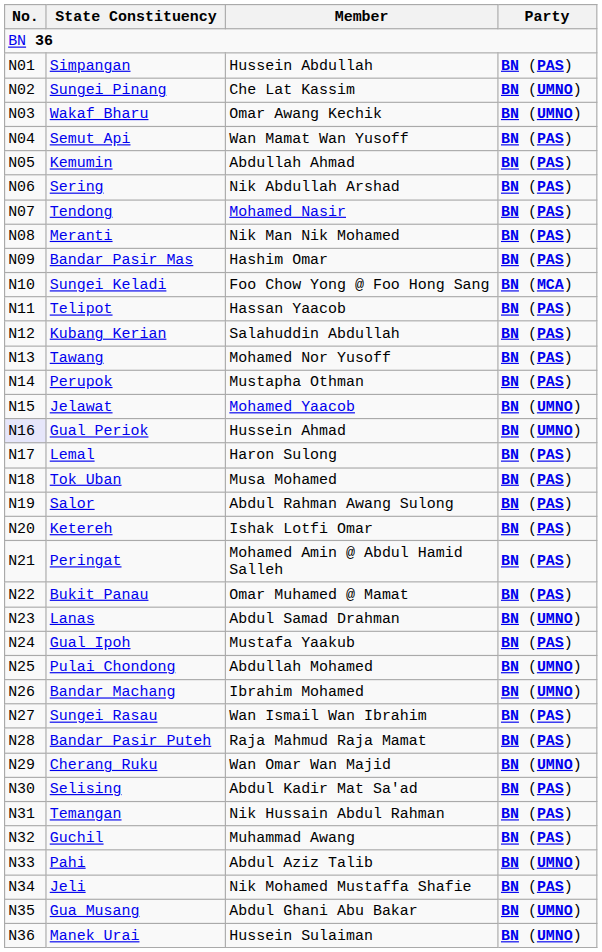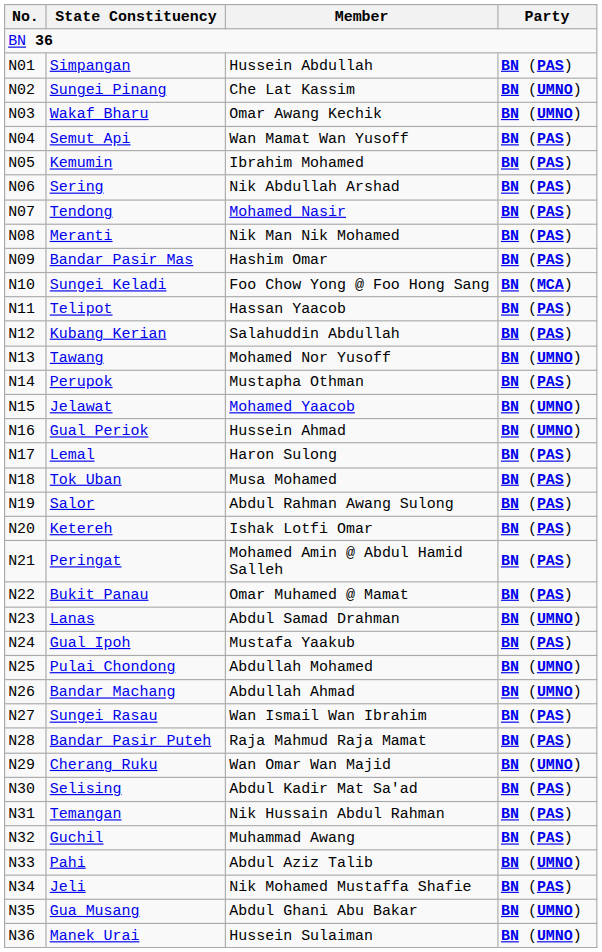(292, 163) Abdullah Ahmad -> (297, 163) Ibrahim Mohamed
(537, 358) BN (PAS) -> (541, 358) BN (UMNO)
(22, 431) lavender background -> (22, 431) no background
(297, 692) Ibrahim Mohamed -> (292, 692) Abdullah Ahmad
